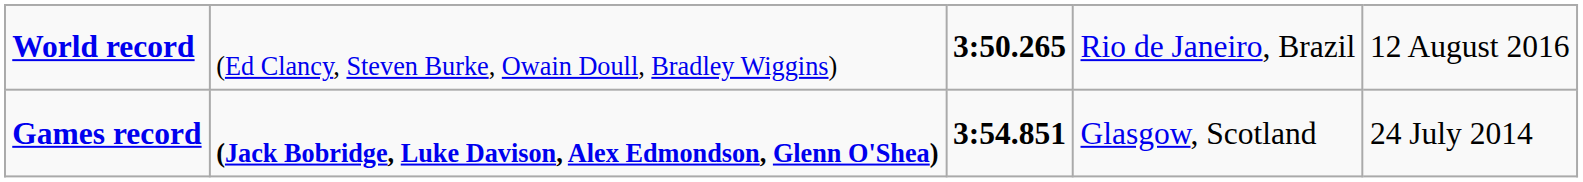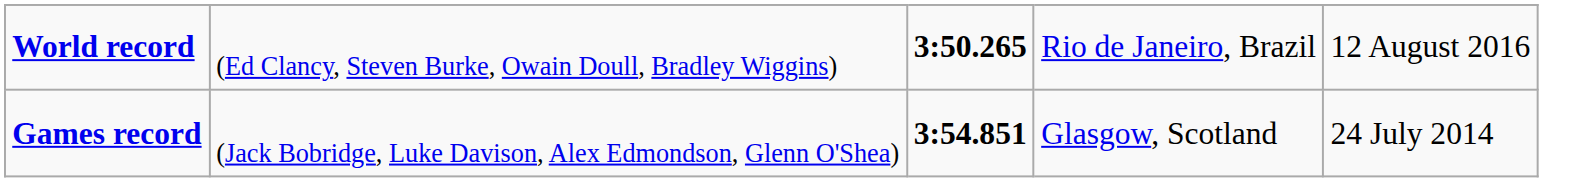(577, 150) bold -> (558, 152) normal
